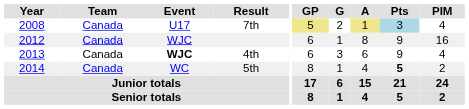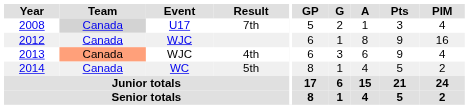(103, 25) no background -> (103, 25) lightgrey background
(310, 25) khaki background -> (310, 25) no background
(365, 25) khaki background -> (365, 25) no background
(400, 25) lightblue background -> (400, 25) no background
(103, 54) no background -> (103, 54) lightsalmon background
(180, 54) bold -> (180, 54) normal
(400, 68) bold -> (400, 68) normal
